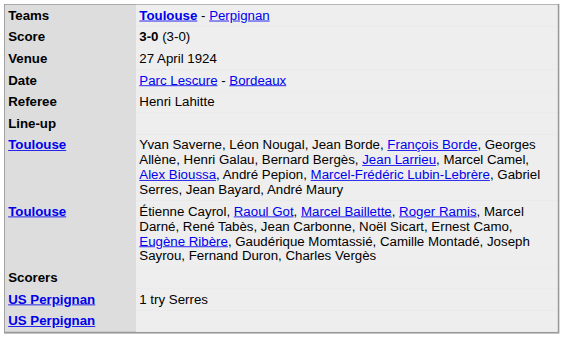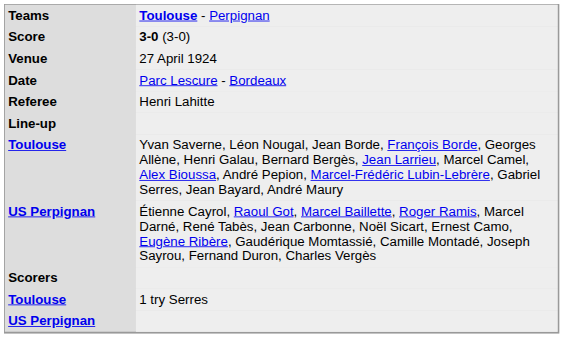(37, 211) Toulouse -> (52, 211) US Perpignan
(52, 299) US Perpignan -> (37, 299) Toulouse
